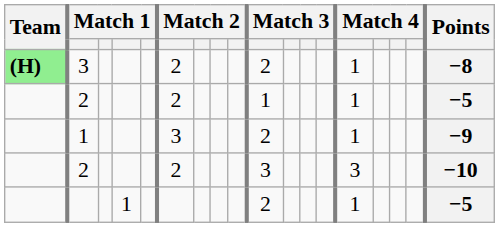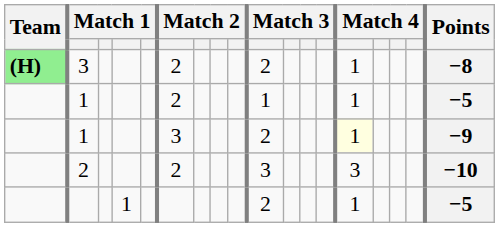(83, 100) 2 -> (83, 100) 1
(355, 135) no background -> (355, 135) lightyellow background
